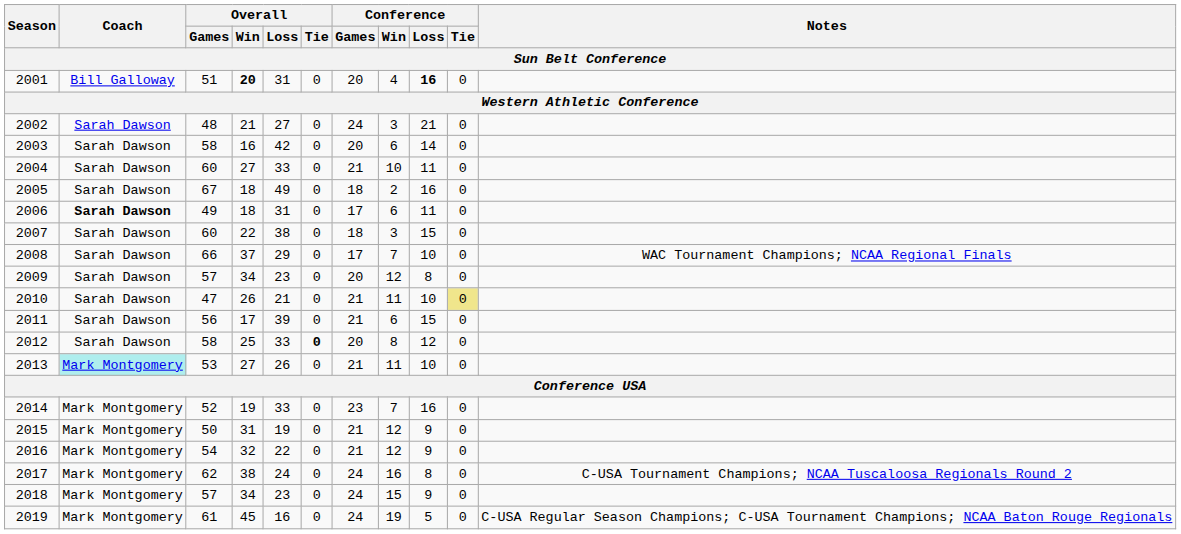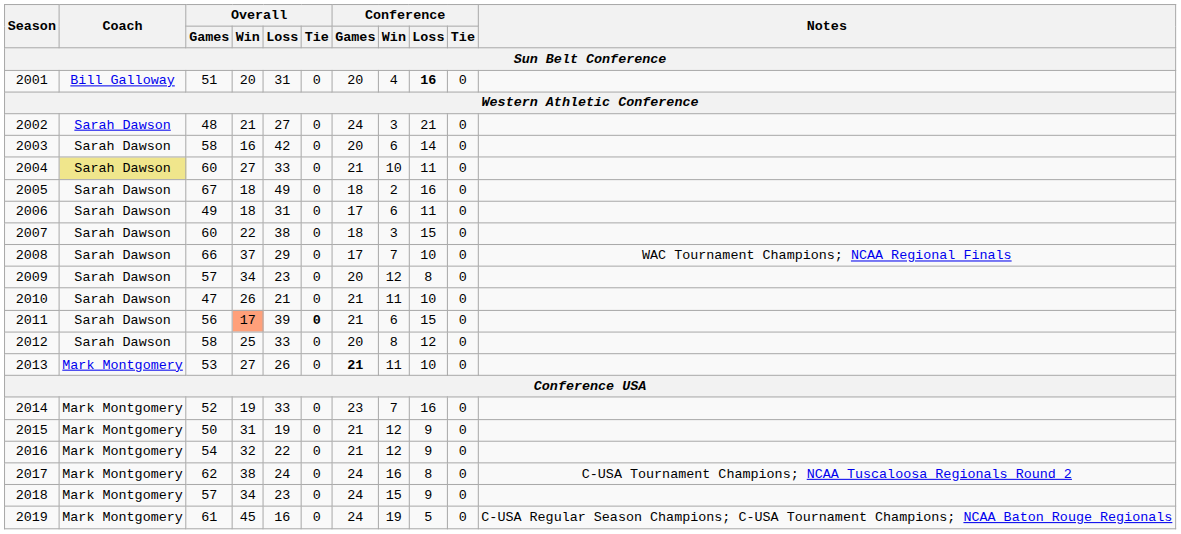(248, 81) bold -> (248, 81) normal
(123, 168) no background -> (123, 168) khaki background
(123, 212) bold -> (123, 212) normal
(463, 299) khaki background -> (463, 299) no background
(248, 321) no background -> (248, 321) lightsalmon background
(317, 321) normal -> (317, 321) bold
(317, 343) bold -> (317, 343) normal
(123, 365) paleturquoise background -> (123, 365) no background
(355, 365) normal -> (355, 365) bold
